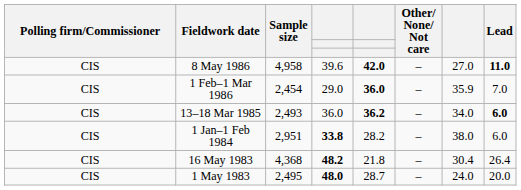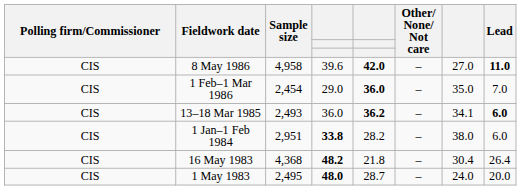(463, 90) 35.9 -> (463, 90) 35.0
(463, 113) 34.0 -> (463, 113) 34.1
